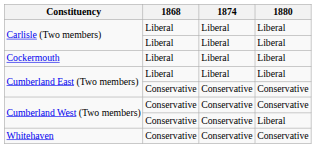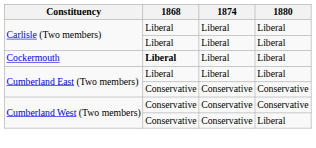(159, 58) normal -> (161, 58) bold
- row: (30, 136)
